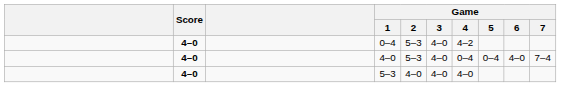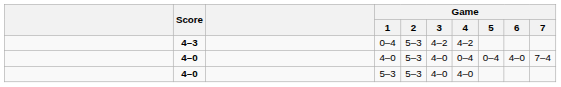(189, 43) 4–0 -> (189, 43) 4–3
(439, 43) 4–0 -> (439, 43) 4–2
(413, 74) 4–0 -> (413, 74) 5–3
